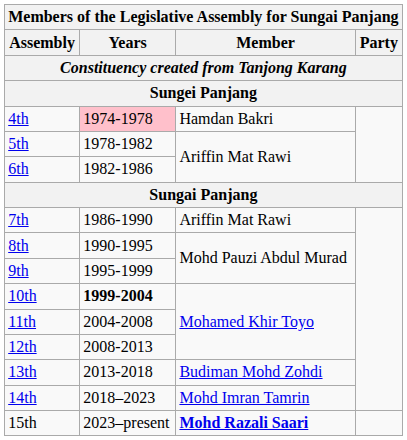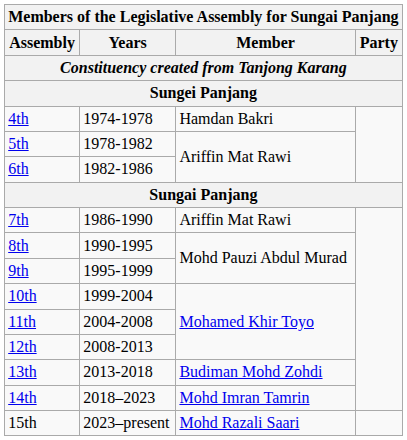(118, 118) pink background -> (118, 118) no background
(118, 296) bold -> (118, 296) normal
(244, 423) bold -> (239, 423) normal
